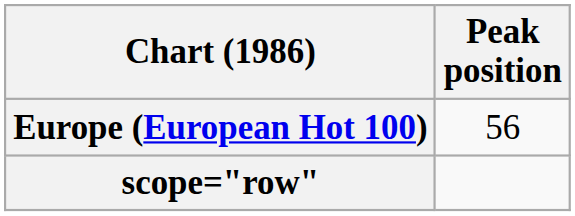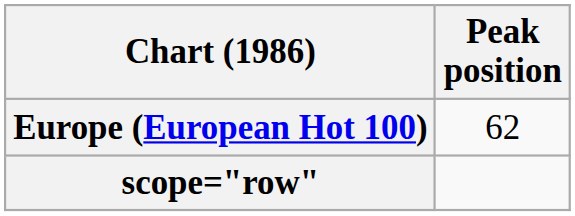(503, 126) 56 -> (503, 126) 62
